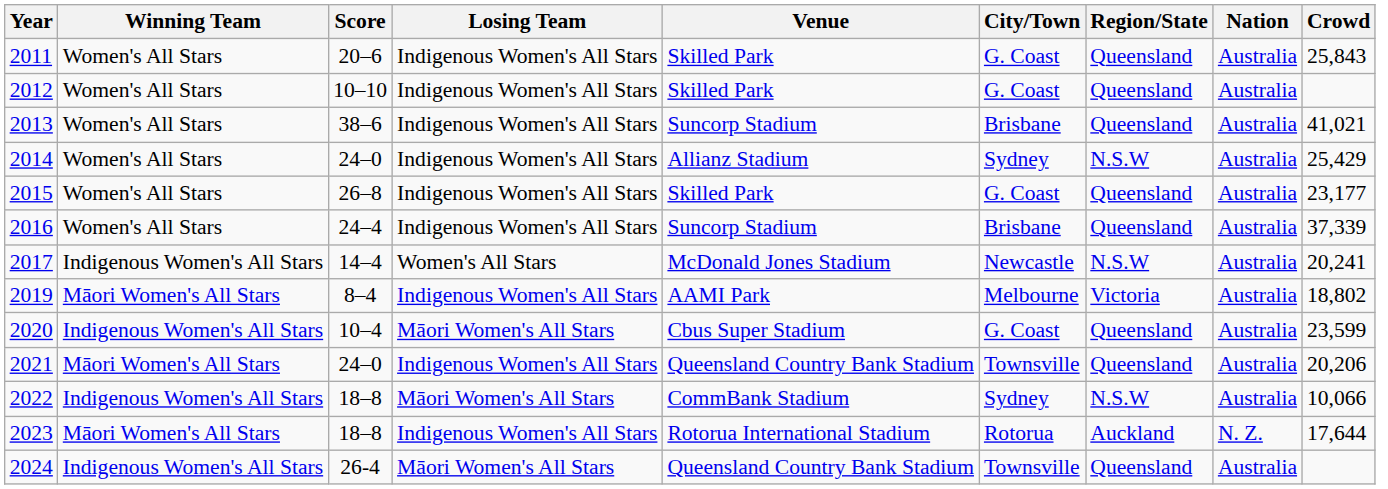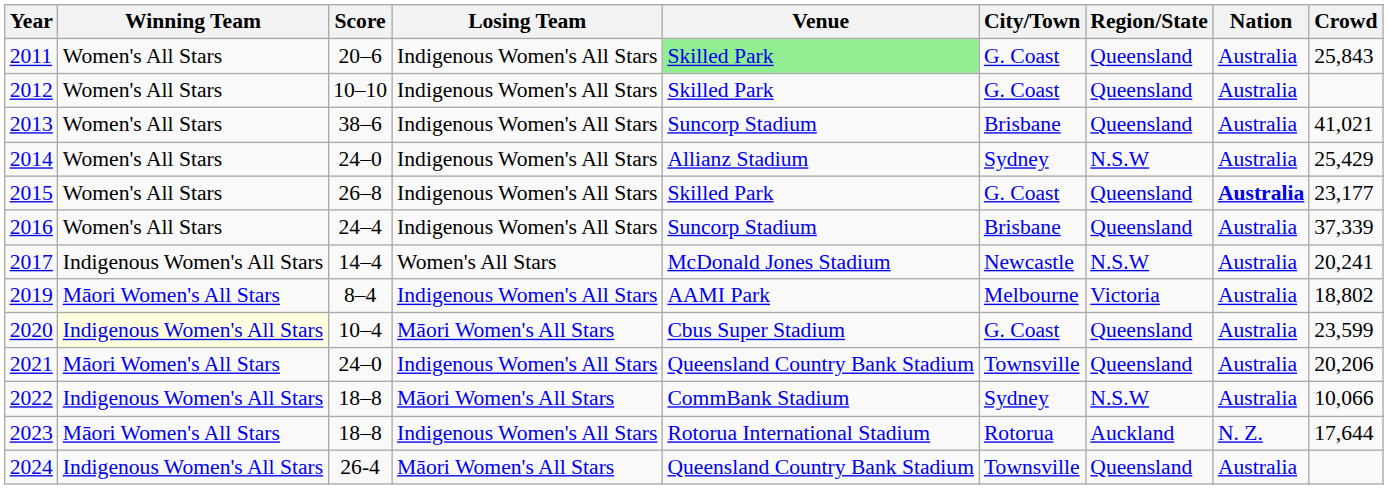(721, 55) no background -> (721, 55) lightgreen background
(1257, 192) normal -> (1261, 192) bold
(193, 329) no background -> (193, 329) lightyellow background
